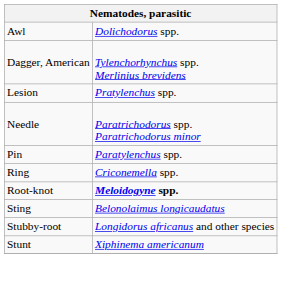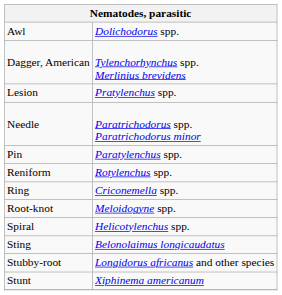+ row: (29, 172)
(137, 190) bold -> (135, 208) normal
+ row: (21, 226)
